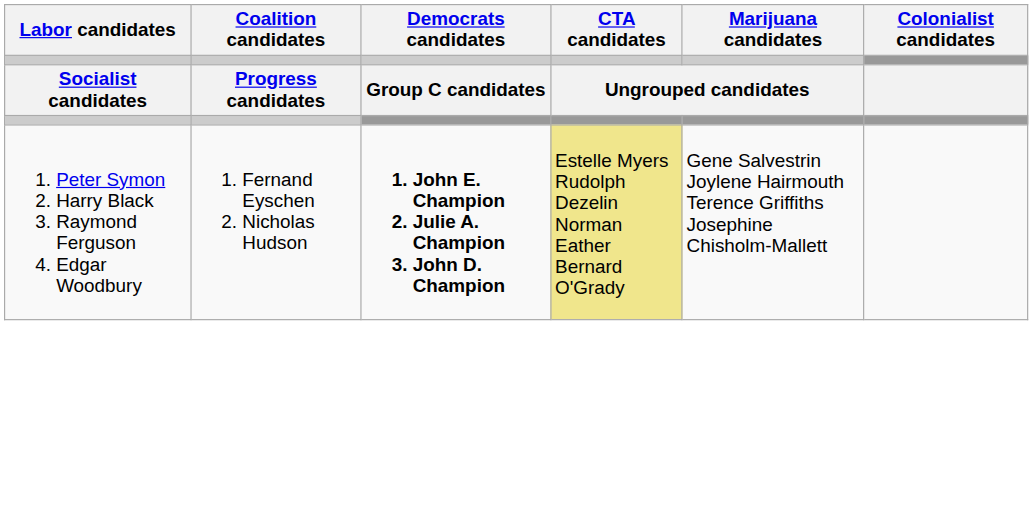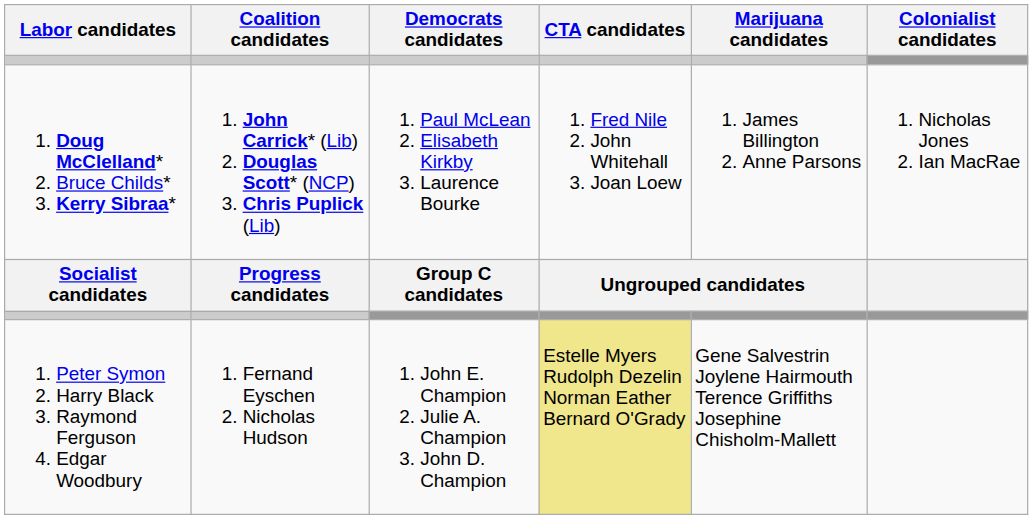+ row: (98, 173)
(456, 233) bold -> (454, 428) normal
